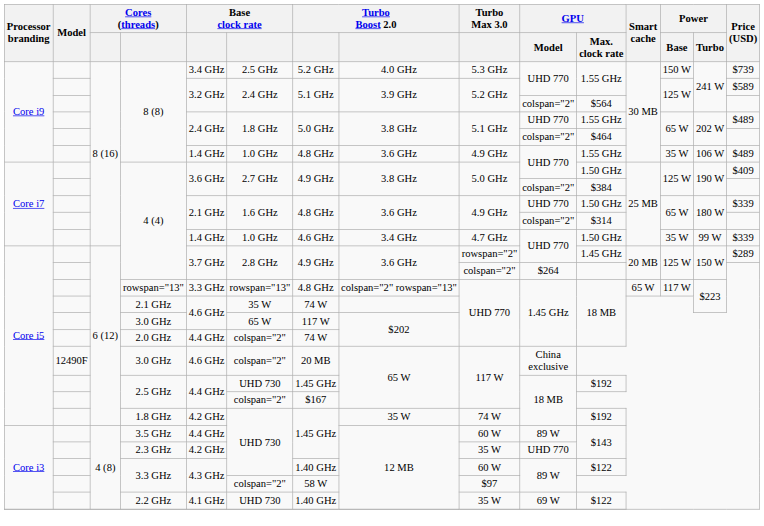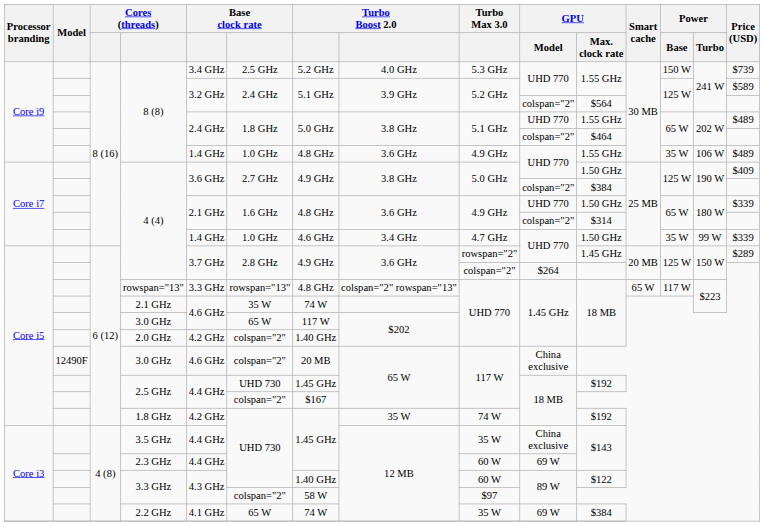(207, 338) 4.4 GHz -> (207, 338) 4.2 GHz
(316, 338) 74 W -> (316, 338) 1.40 GHz
(489, 433) 60 W -> (489, 439) 35 W
(548, 433) 89 W -> (548, 439) China exclusive
(207, 450) 4.2 GHz -> (207, 462) 4.4 GHz
(489, 450) 35 W -> (489, 462) 60 W
(548, 450) UHD 770 -> (548, 462) 69 W
(260, 500) UHD 730 -> (260, 512) 65 W
(316, 500) 1.40 GHz -> (316, 512) 74 W
(601, 500) $122 -> (601, 512) $384
